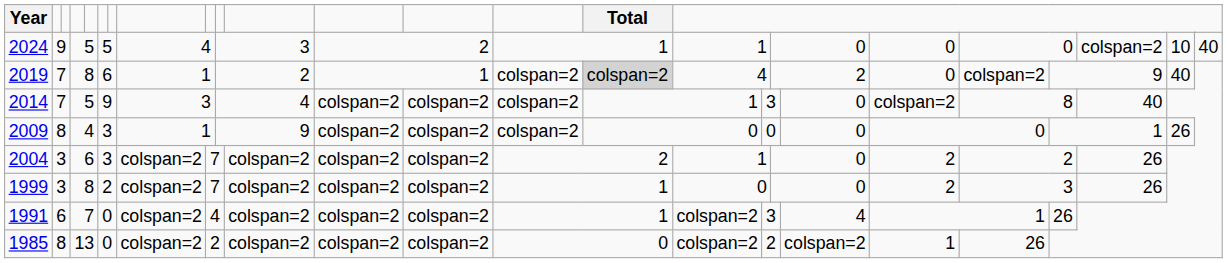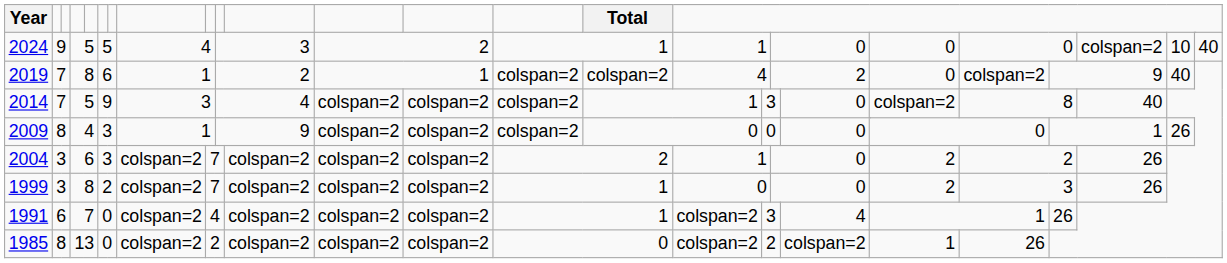(627, 74) lightgrey background -> (627, 74) no background
